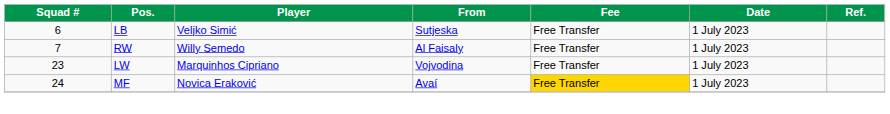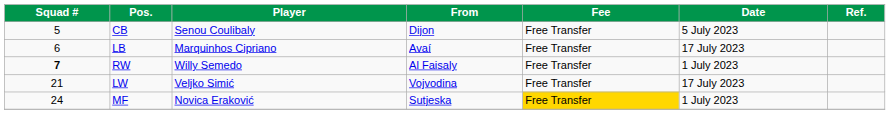+ row: (120, 30)
(207, 30) Veljko Simić -> (225, 48) Marquinhos Cipriano
(436, 30) Sutjeska -> (420, 48) Avaí
(720, 30) 1 July 2023 -> (713, 48) 17 July 2023
(58, 48) normal -> (57, 65) bold
(58, 65) 23 -> (57, 83) 21
(228, 65) Marquinhos Cipriano -> (204, 83) Veljko Simić
(720, 65) 1 July 2023 -> (713, 83) 17 July 2023
(426, 83) Avaí -> (430, 100) Sutjeska
